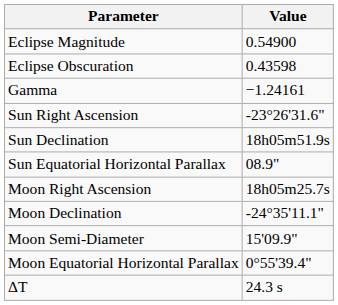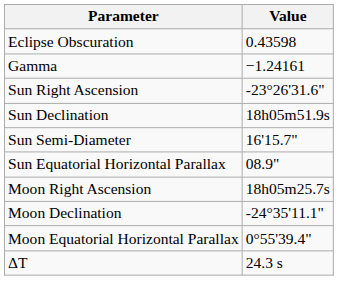- row: (66, 41)
+ row: (69, 139)
- row: (76, 238)
